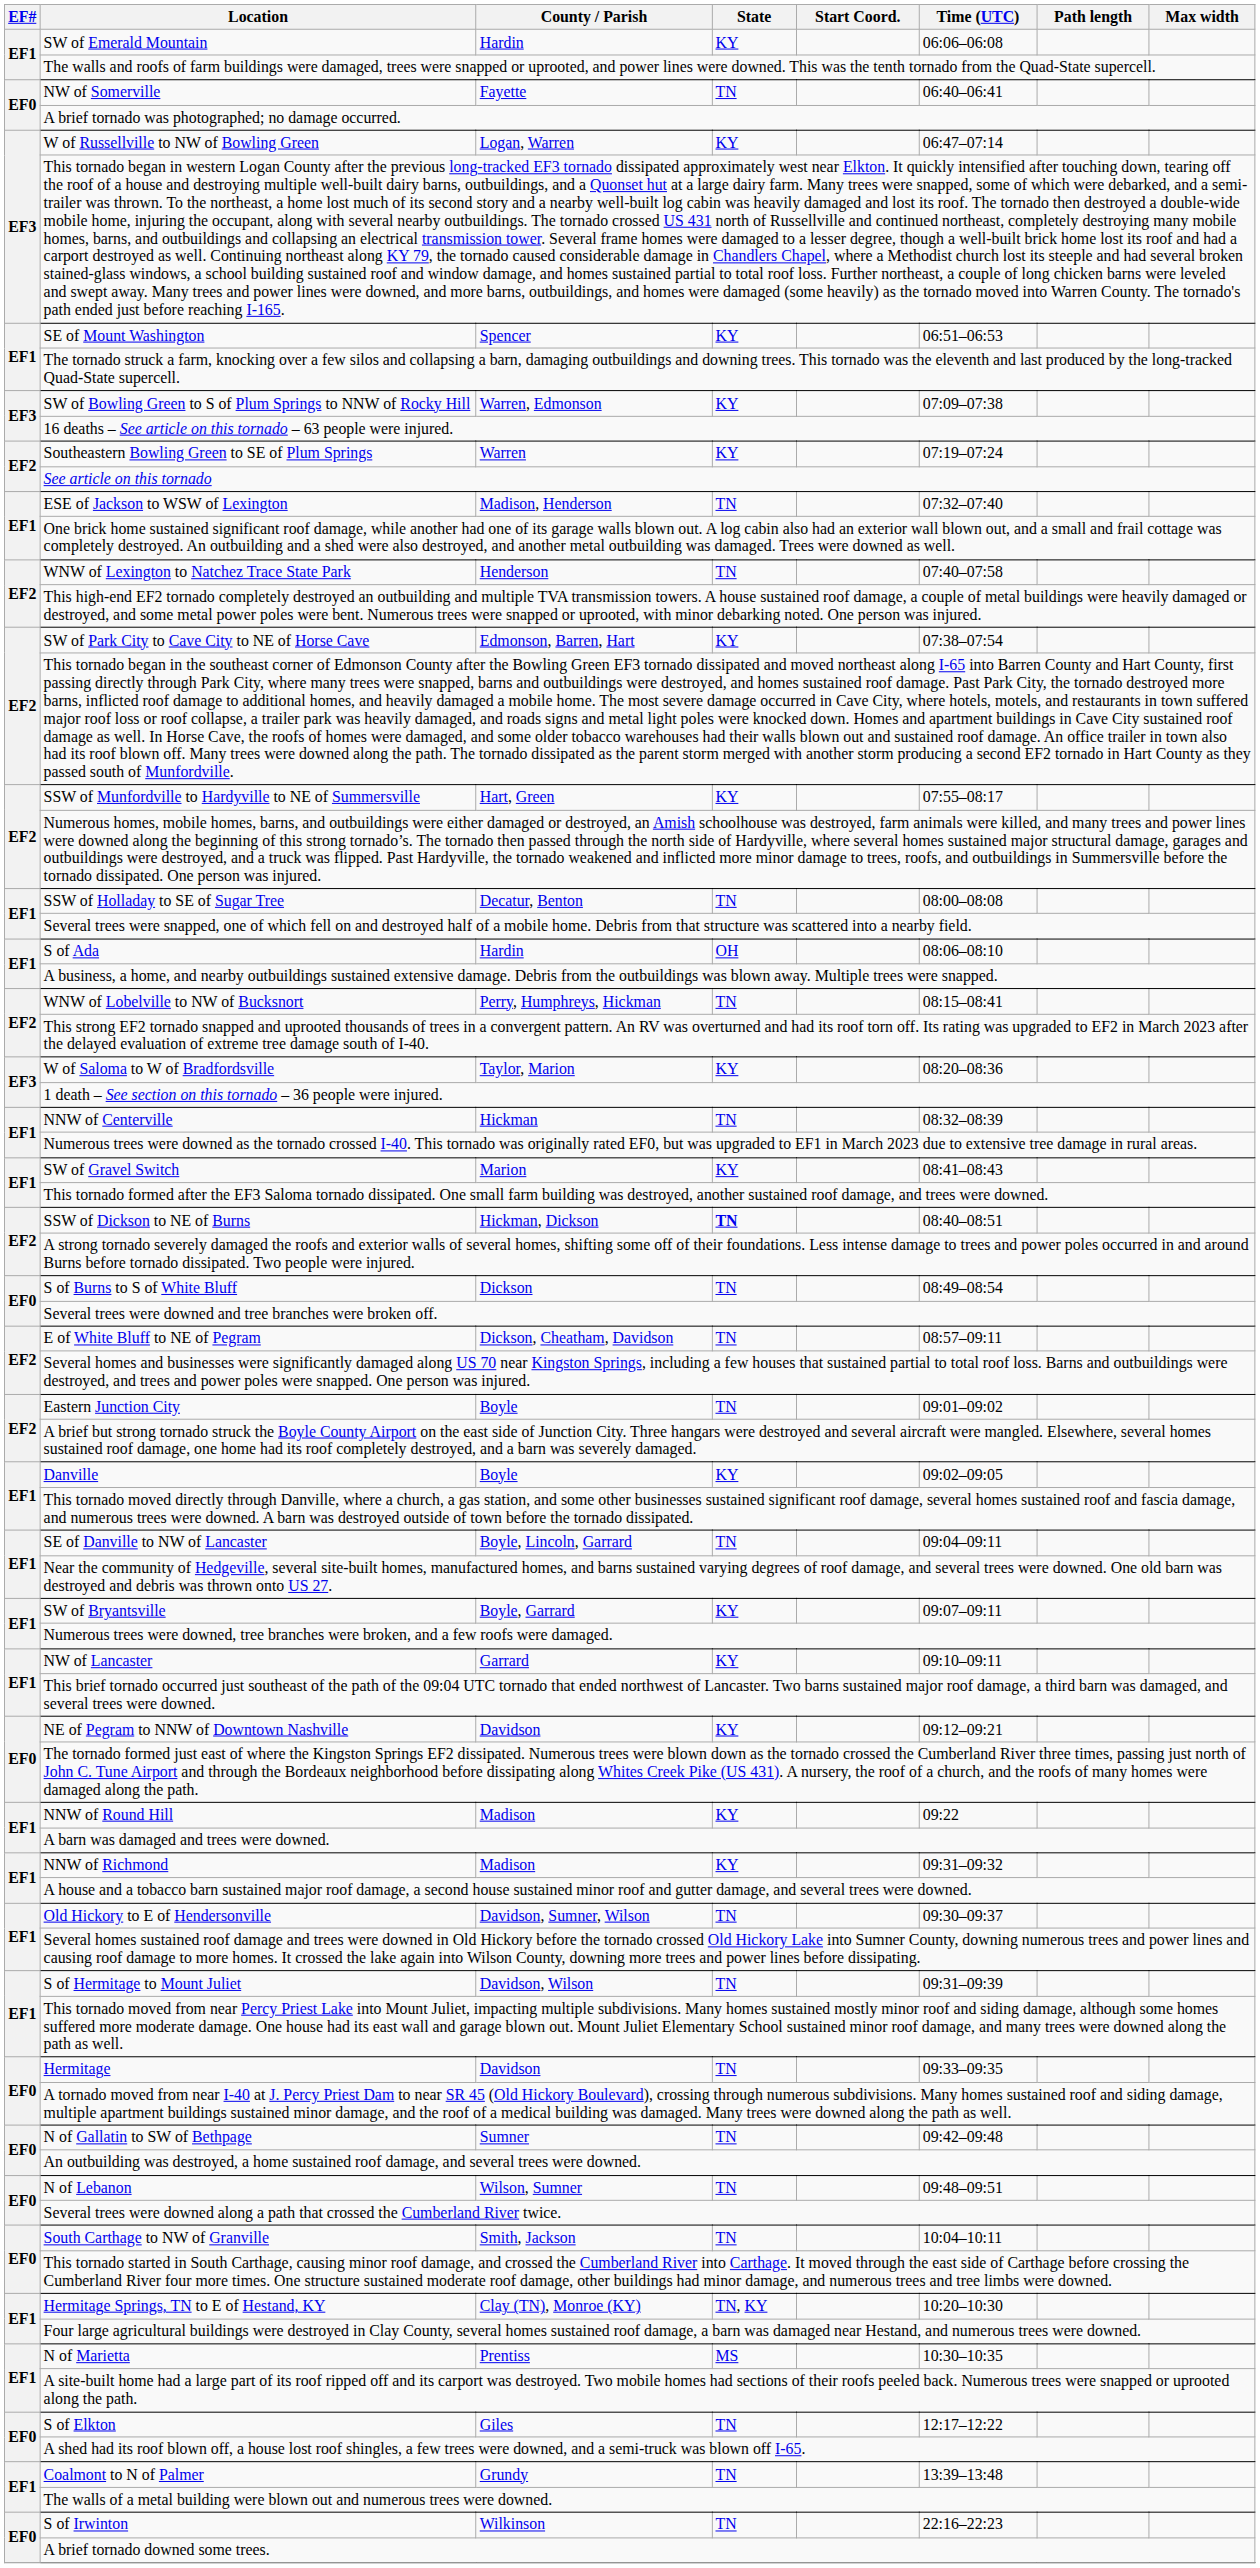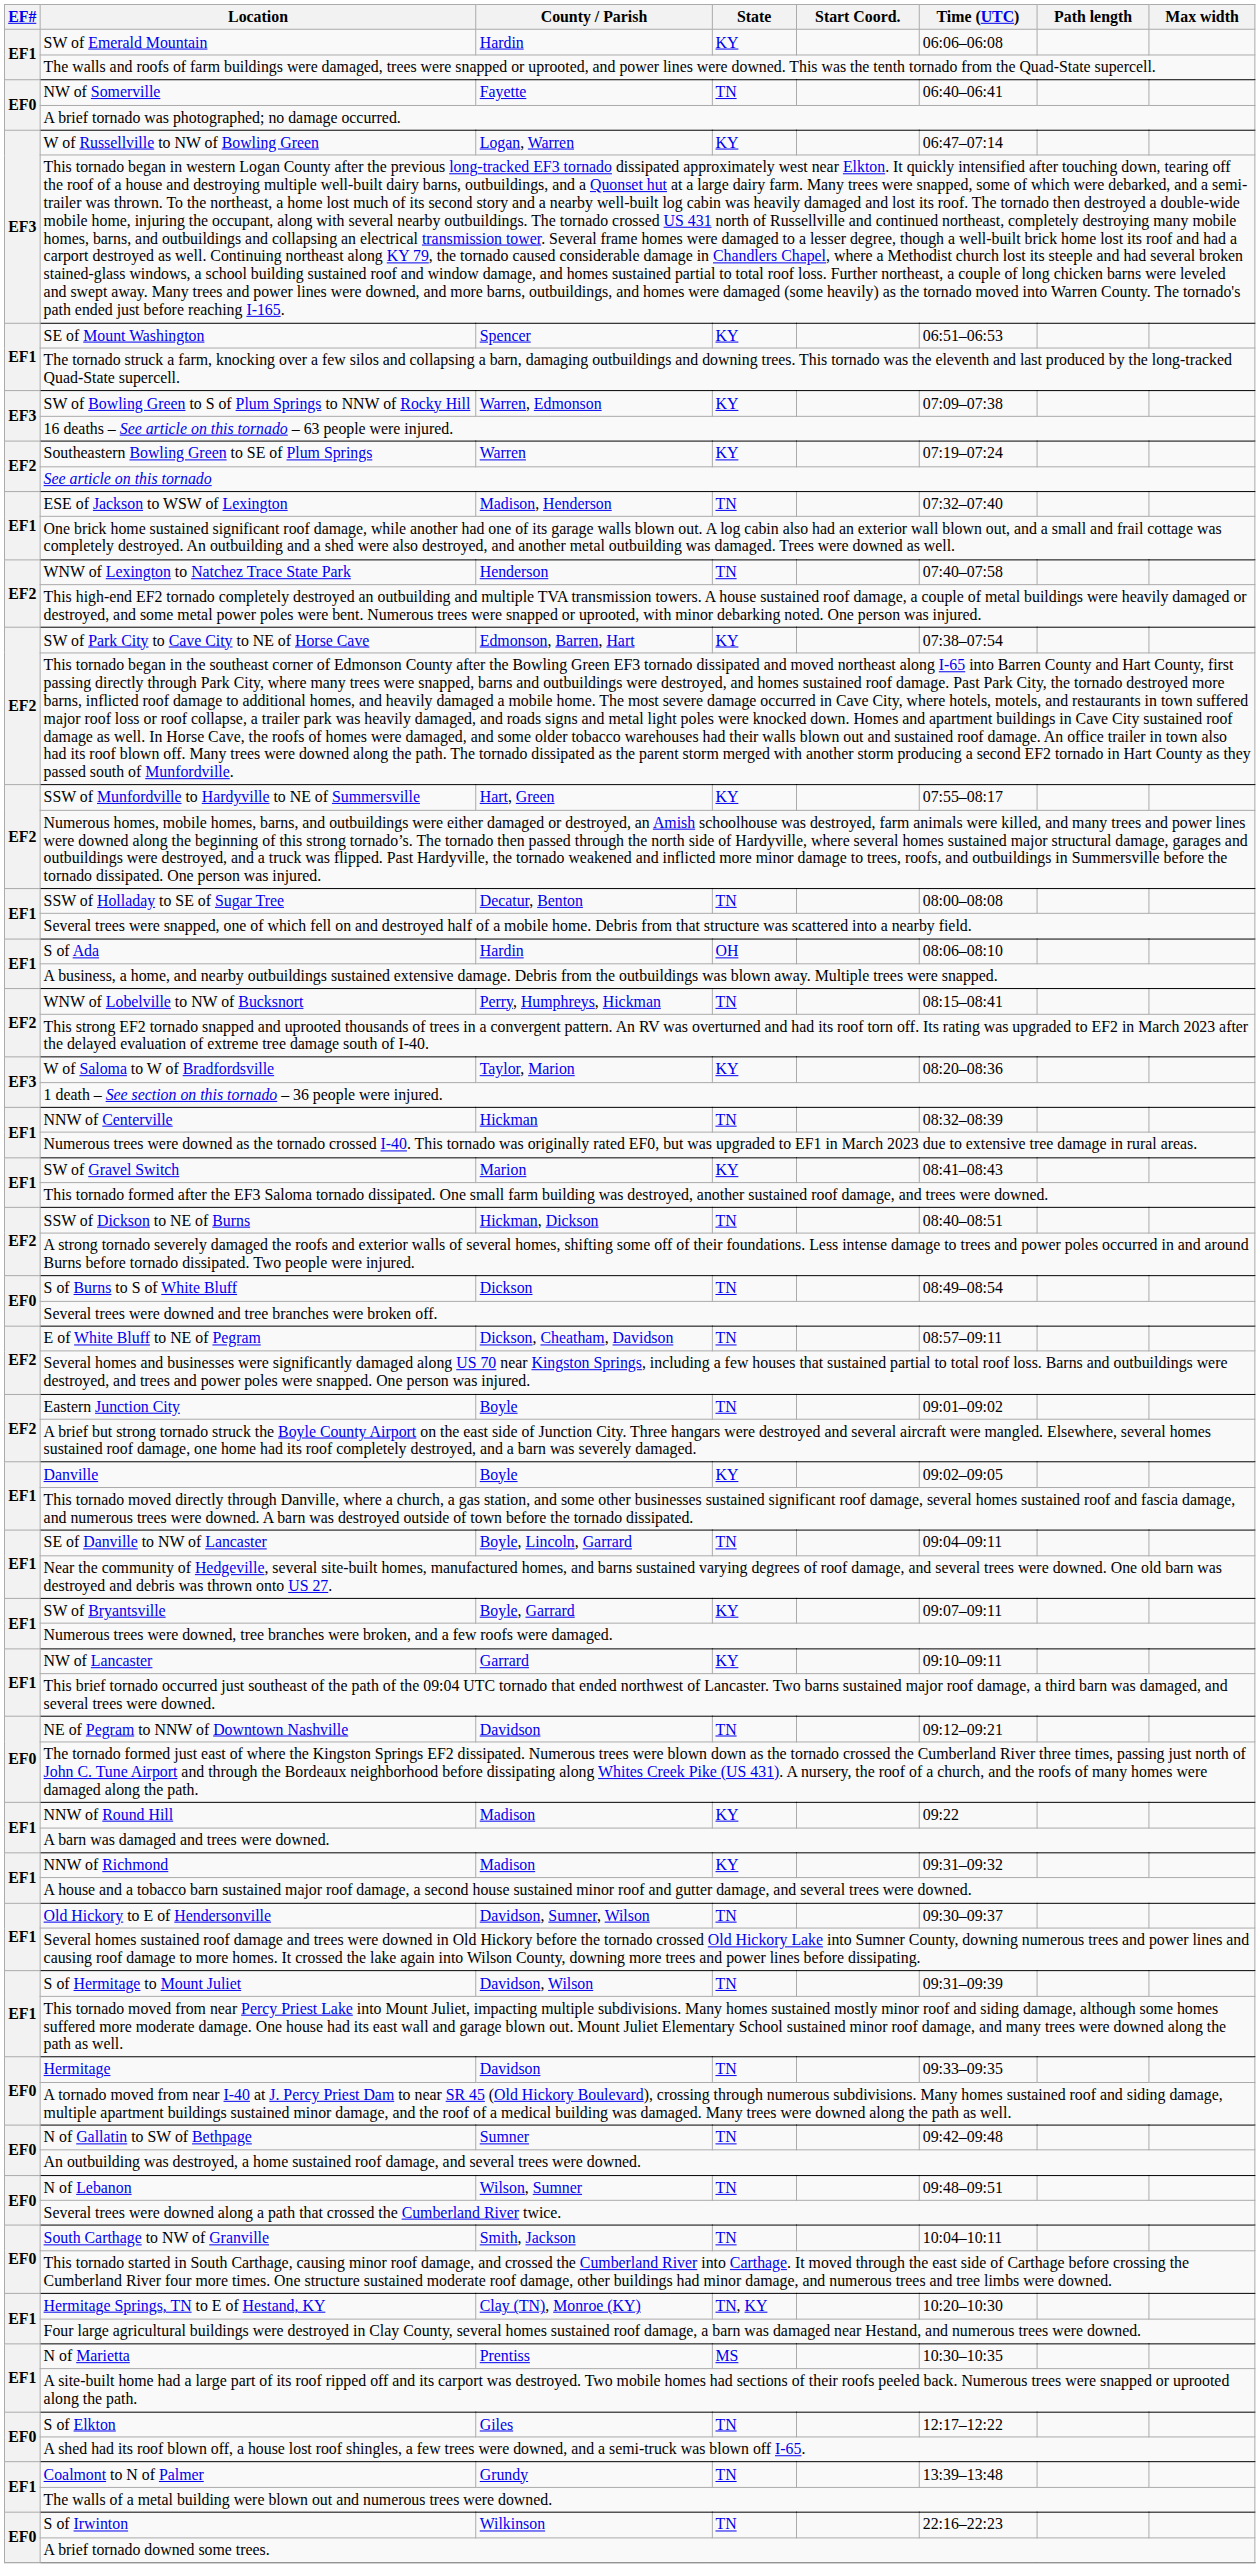(727, 1220) bold -> (726, 1220) normal
(727, 1729) KY -> (726, 1729) TN
